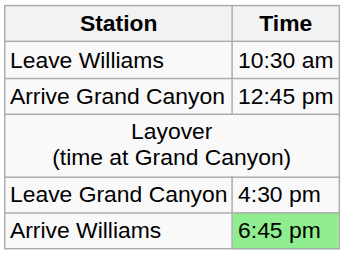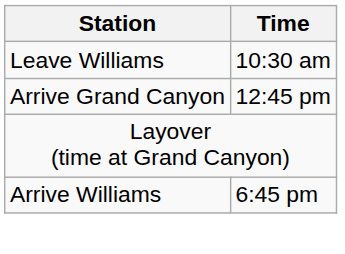- row: (119, 194)
(279, 230) lightgreen background -> (277, 194) no background
